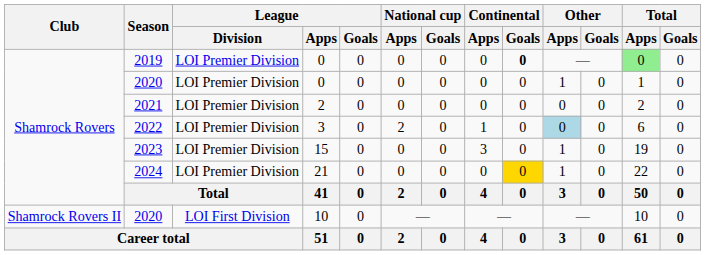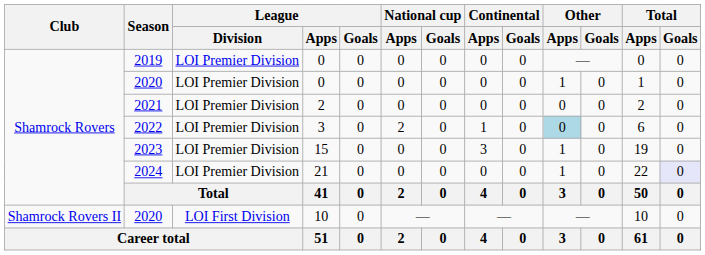(523, 60) bold -> (523, 60) normal
(641, 60) lightgreen background -> (641, 60) no background
(523, 171) gold background -> (523, 171) no background
(680, 171) no background -> (680, 171) lavender background
